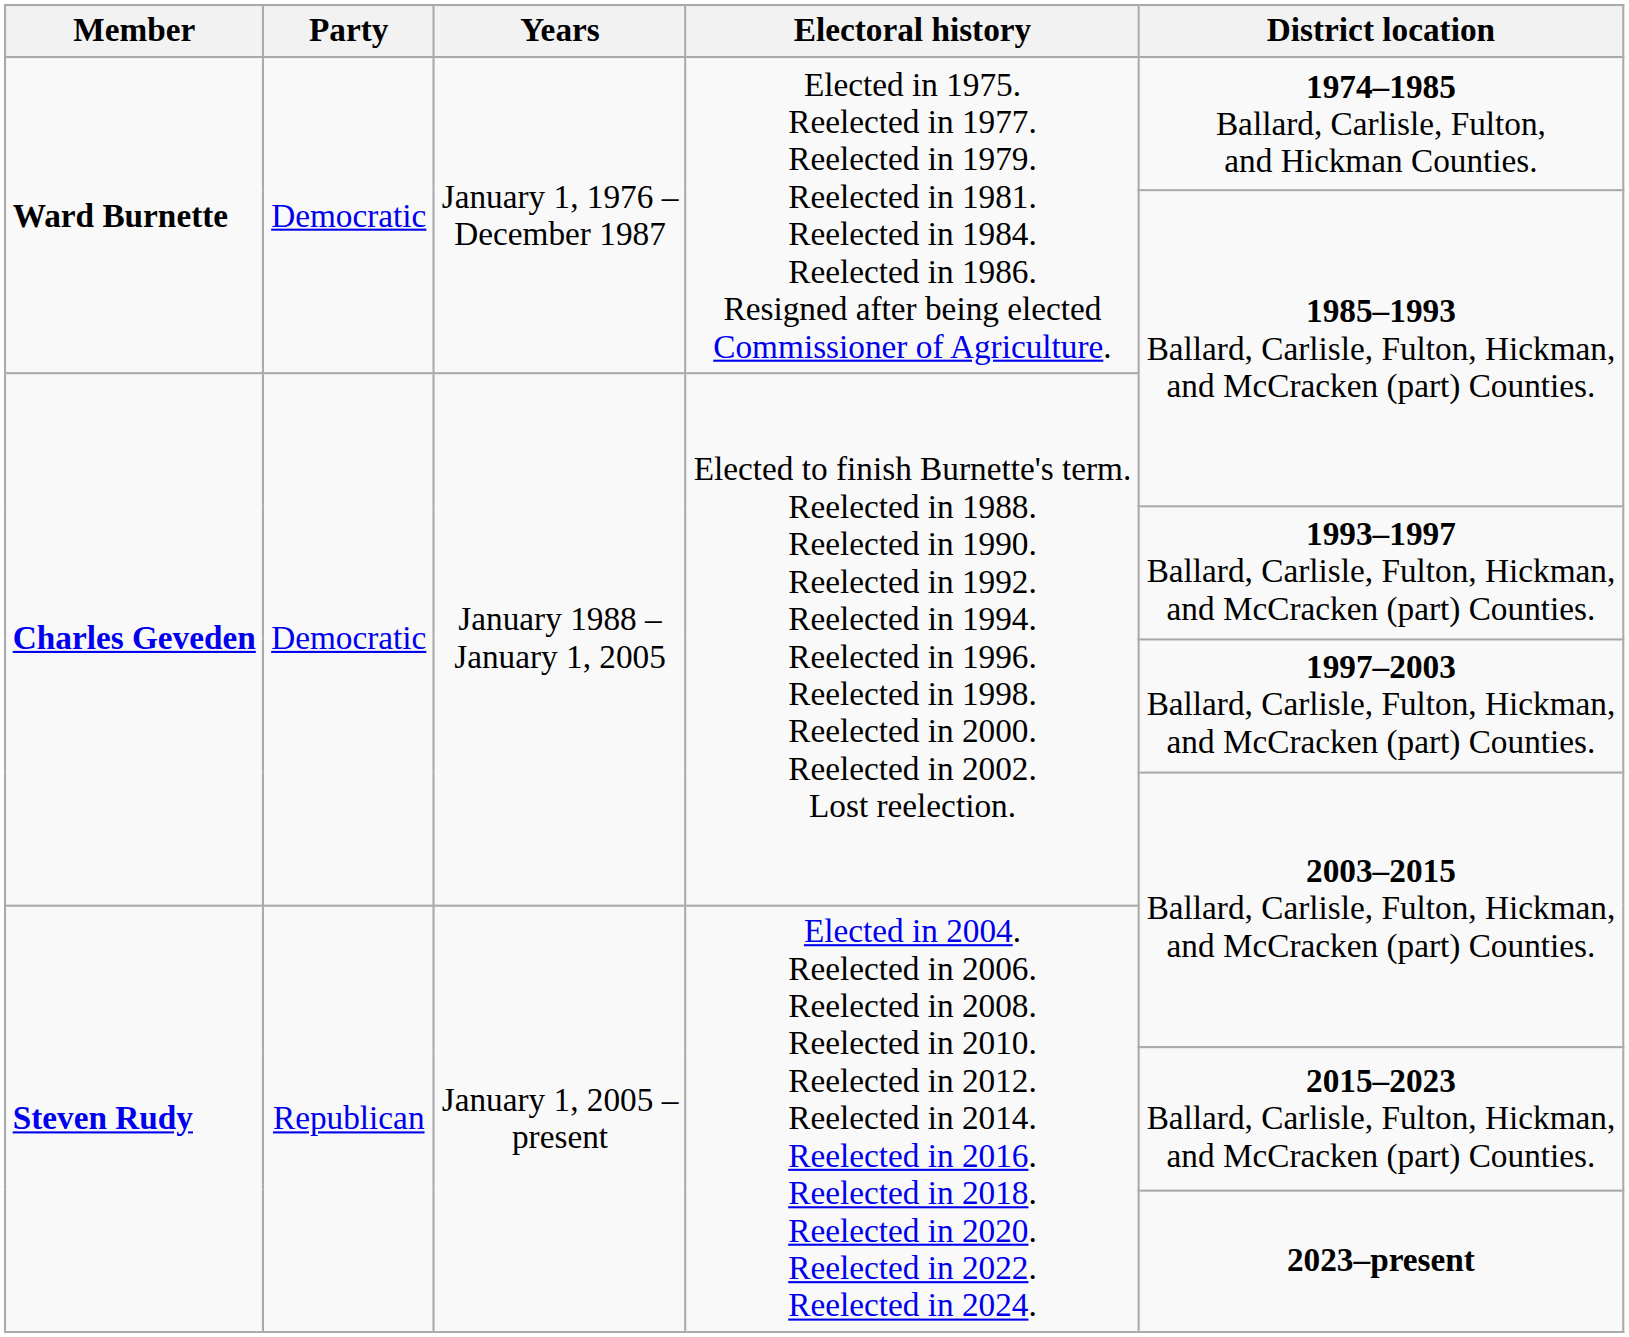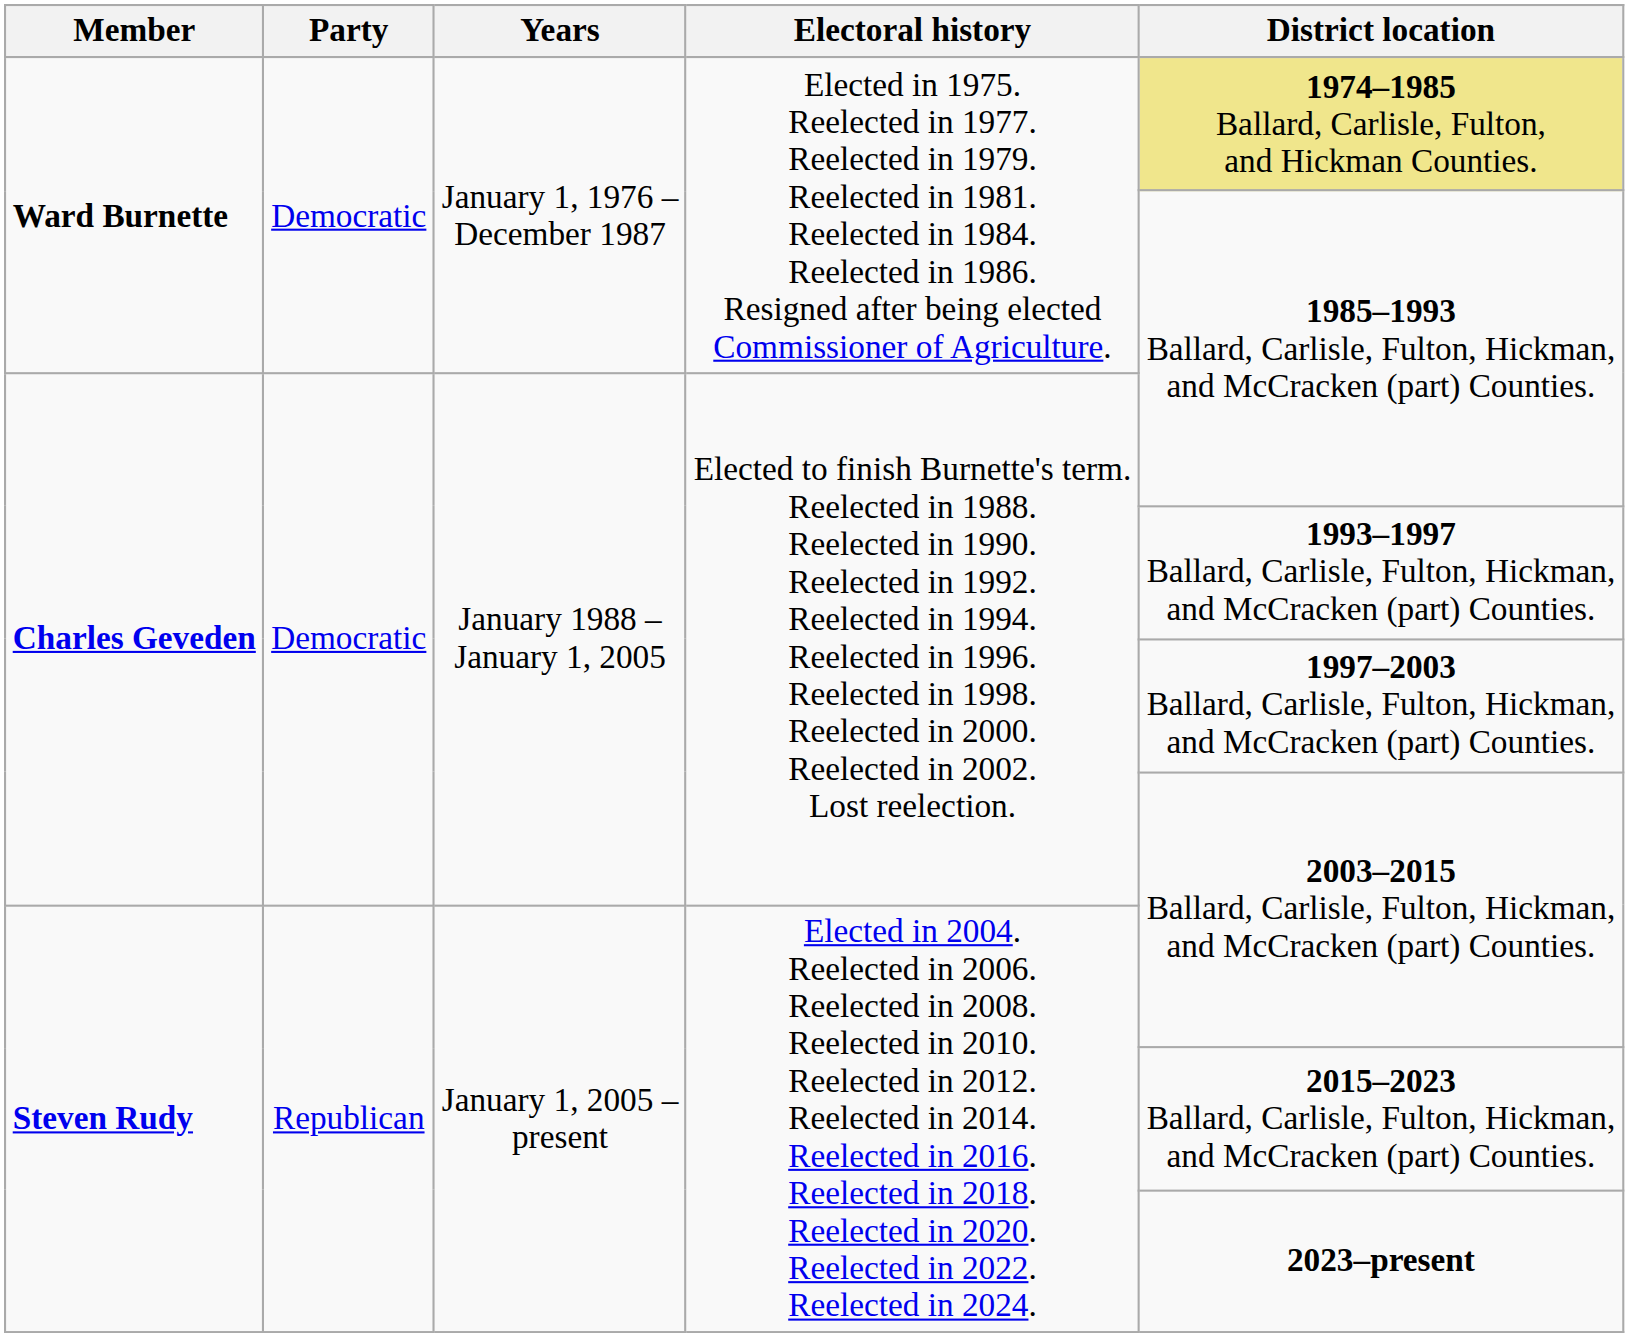(1381, 123) no background -> (1381, 123) khaki background
